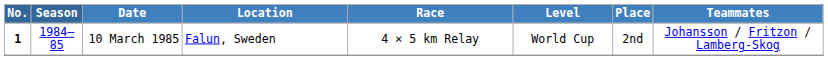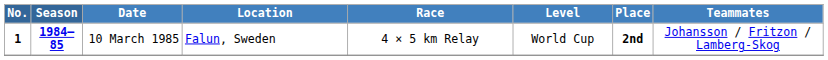(57, 40) normal -> (57, 40) bold
(633, 40) normal -> (633, 40) bold
